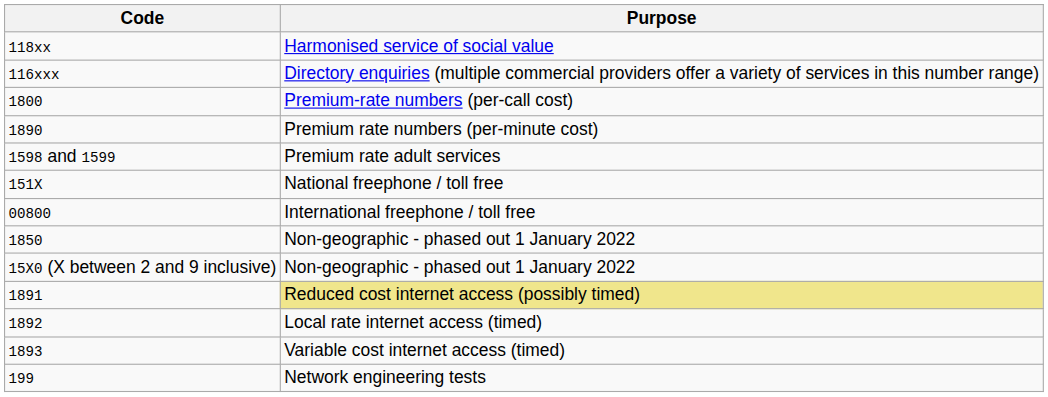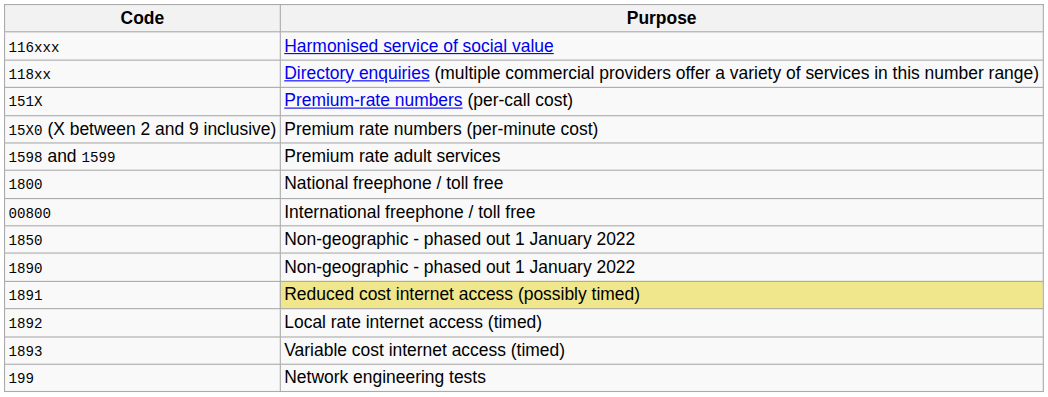(30, 48) 118xx -> (34, 48) 116xxx
(34, 75) 116xxx -> (30, 75) 118xx
(26, 103) 1800 -> (26, 103) 151X
(26, 131) 1890 -> (142, 129) 15X0 (X between 2 and 9 inclusive)
(26, 186) 151X -> (26, 186) 1800
(142, 267) 15X0 (X between 2 and 9 inclusive) -> (26, 269) 1890
